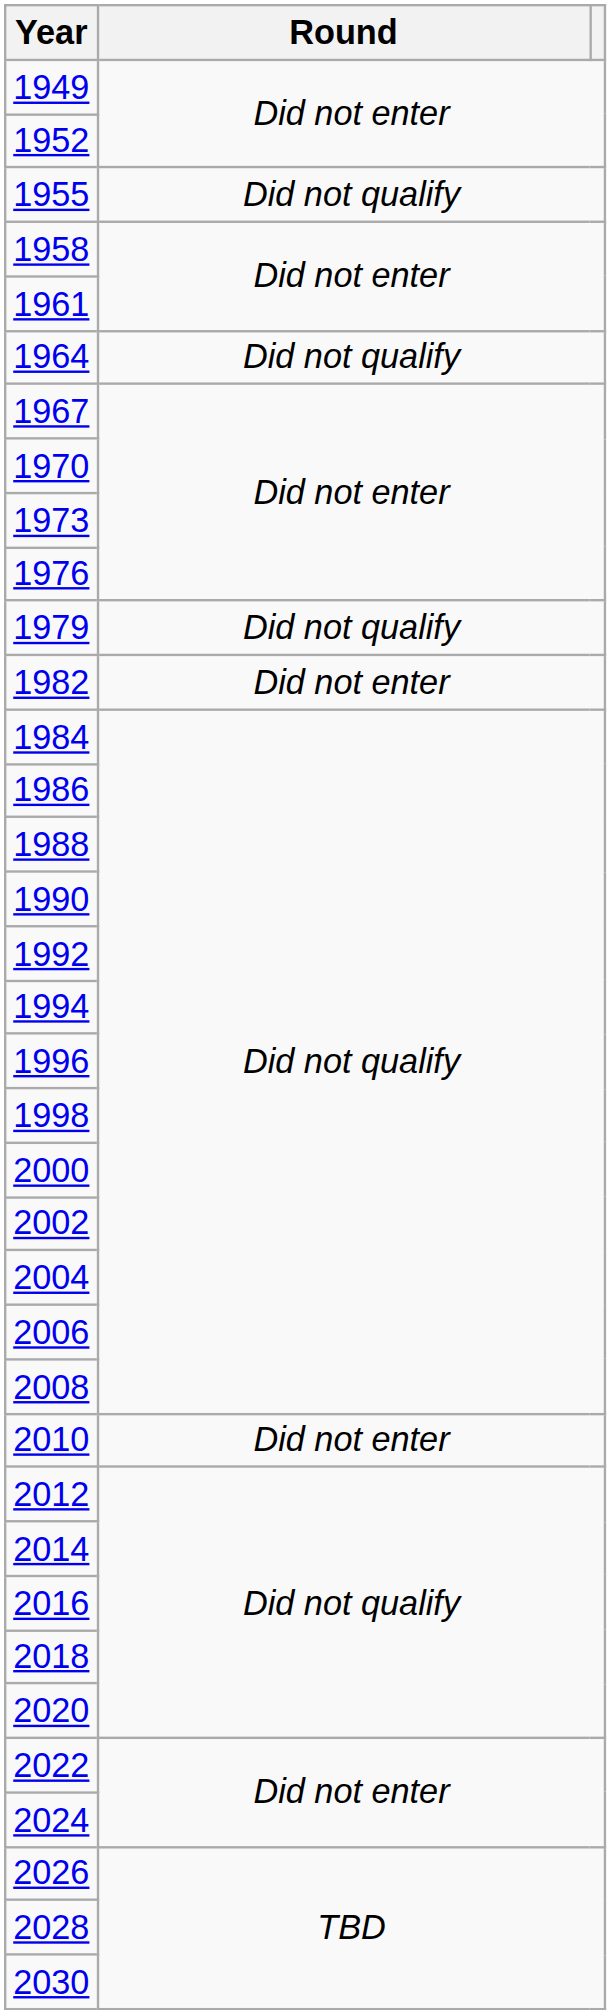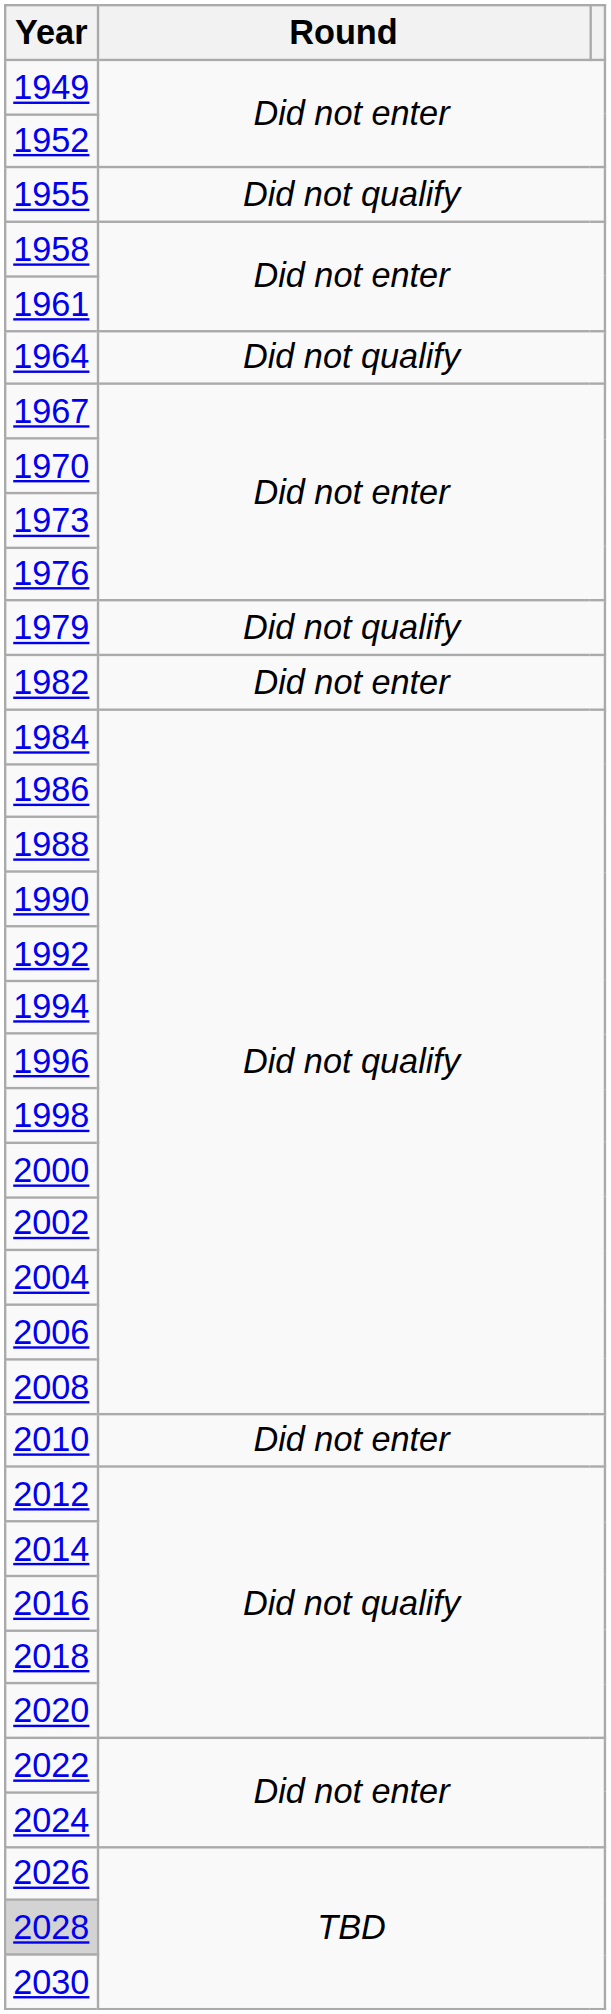(51, 1928) no background -> (51, 1928) lightgrey background
